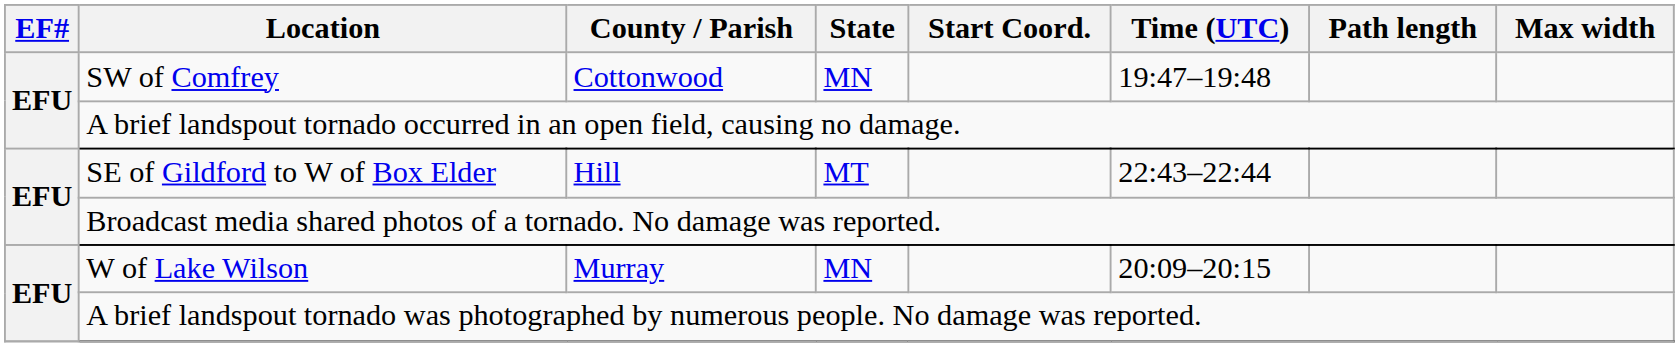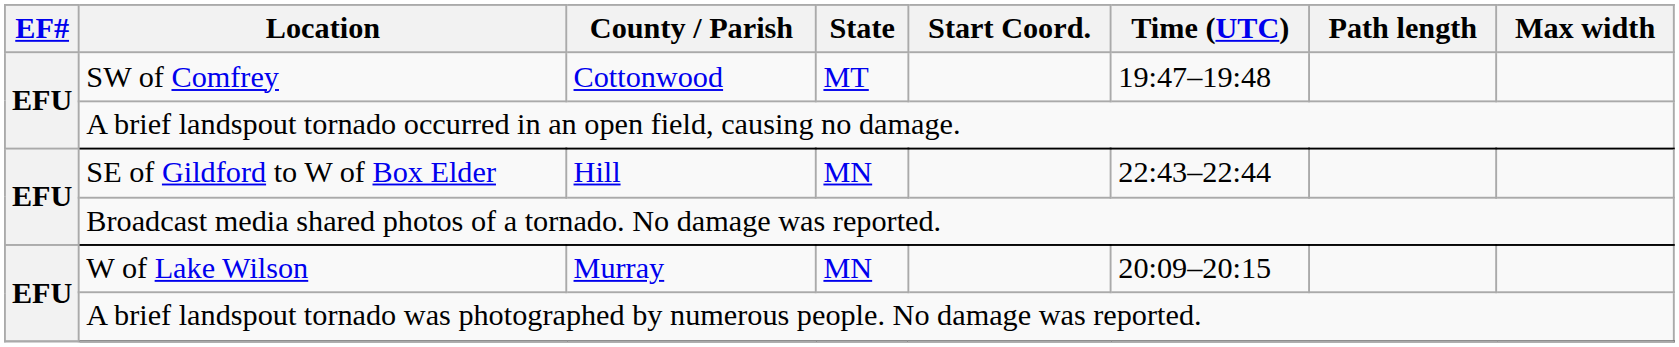(848, 76) MN -> (846, 76) MT
(846, 172) MT -> (848, 172) MN
